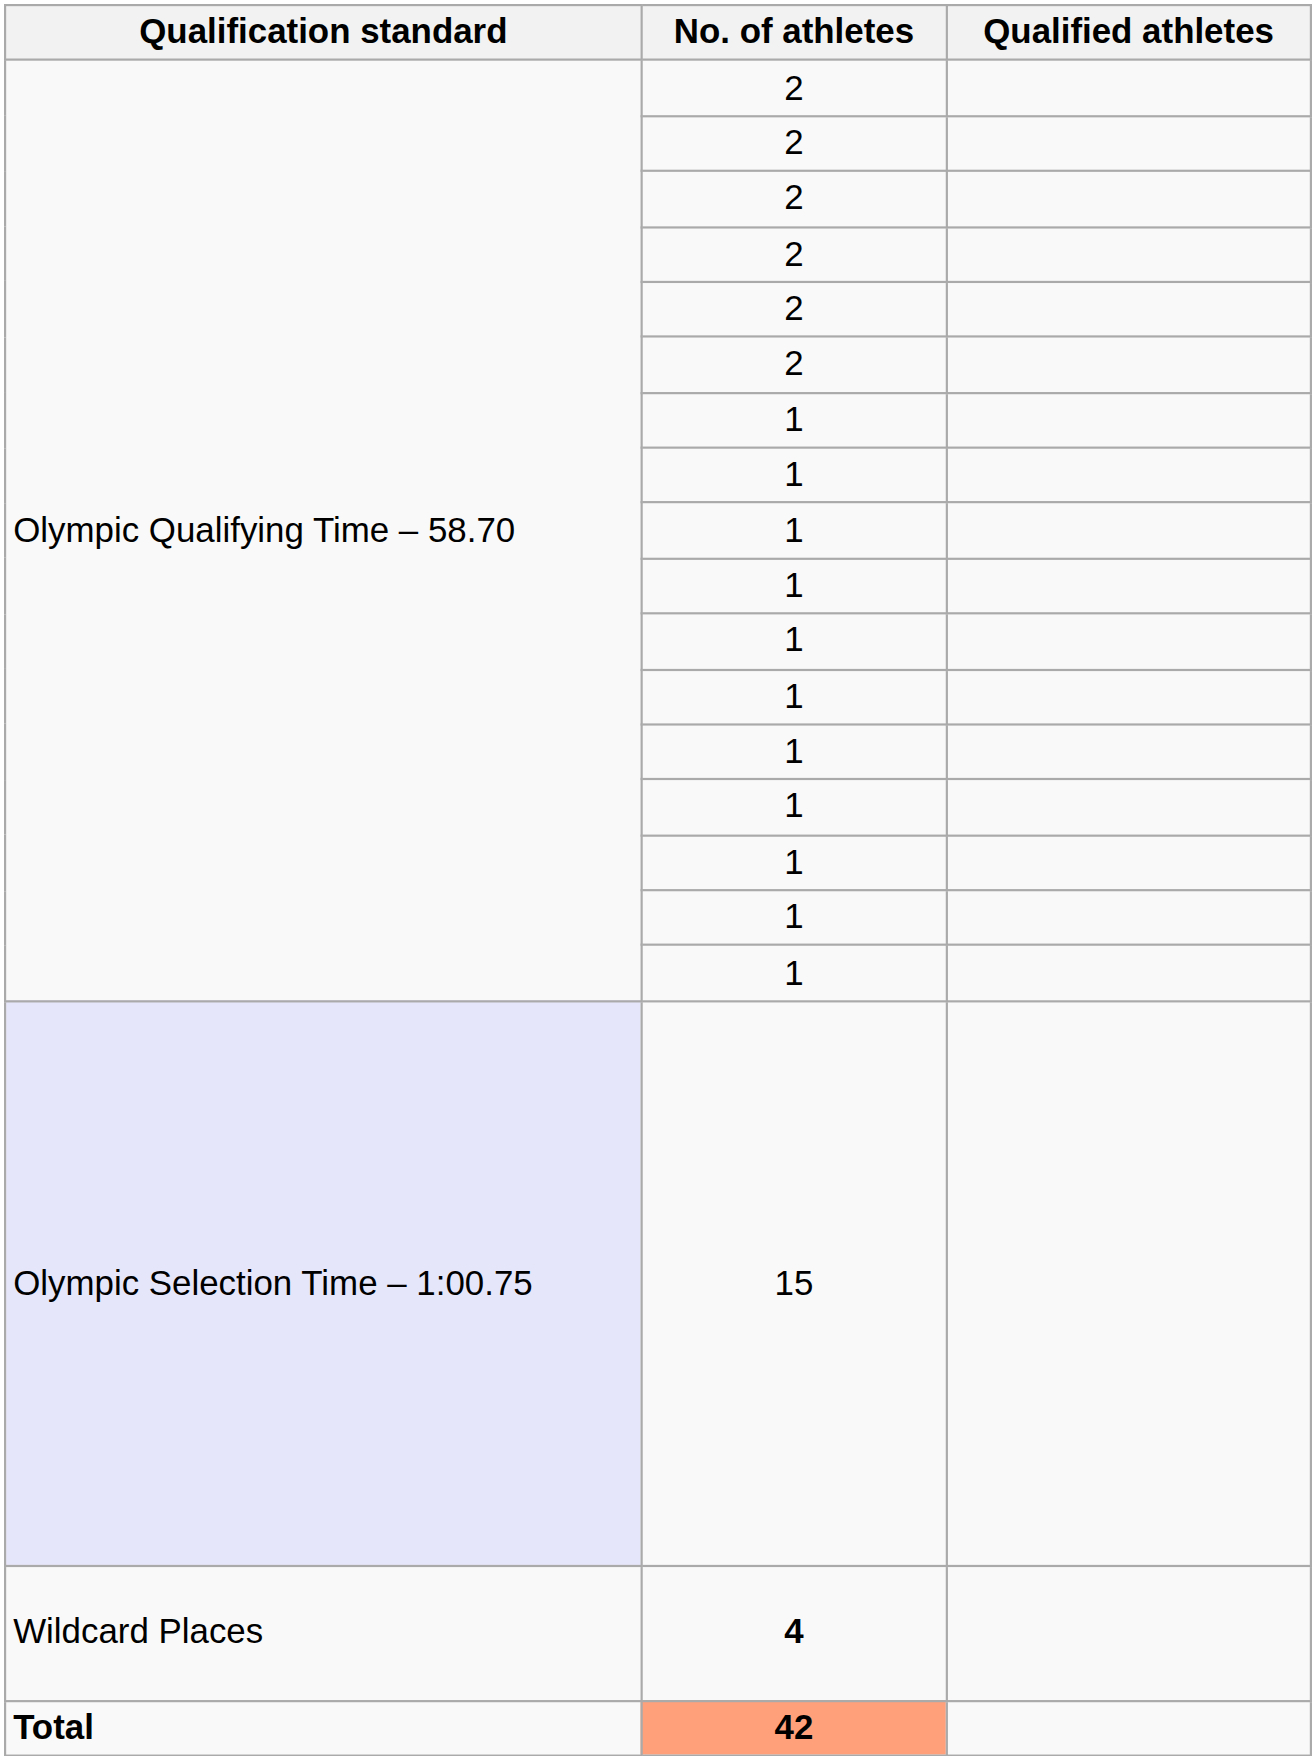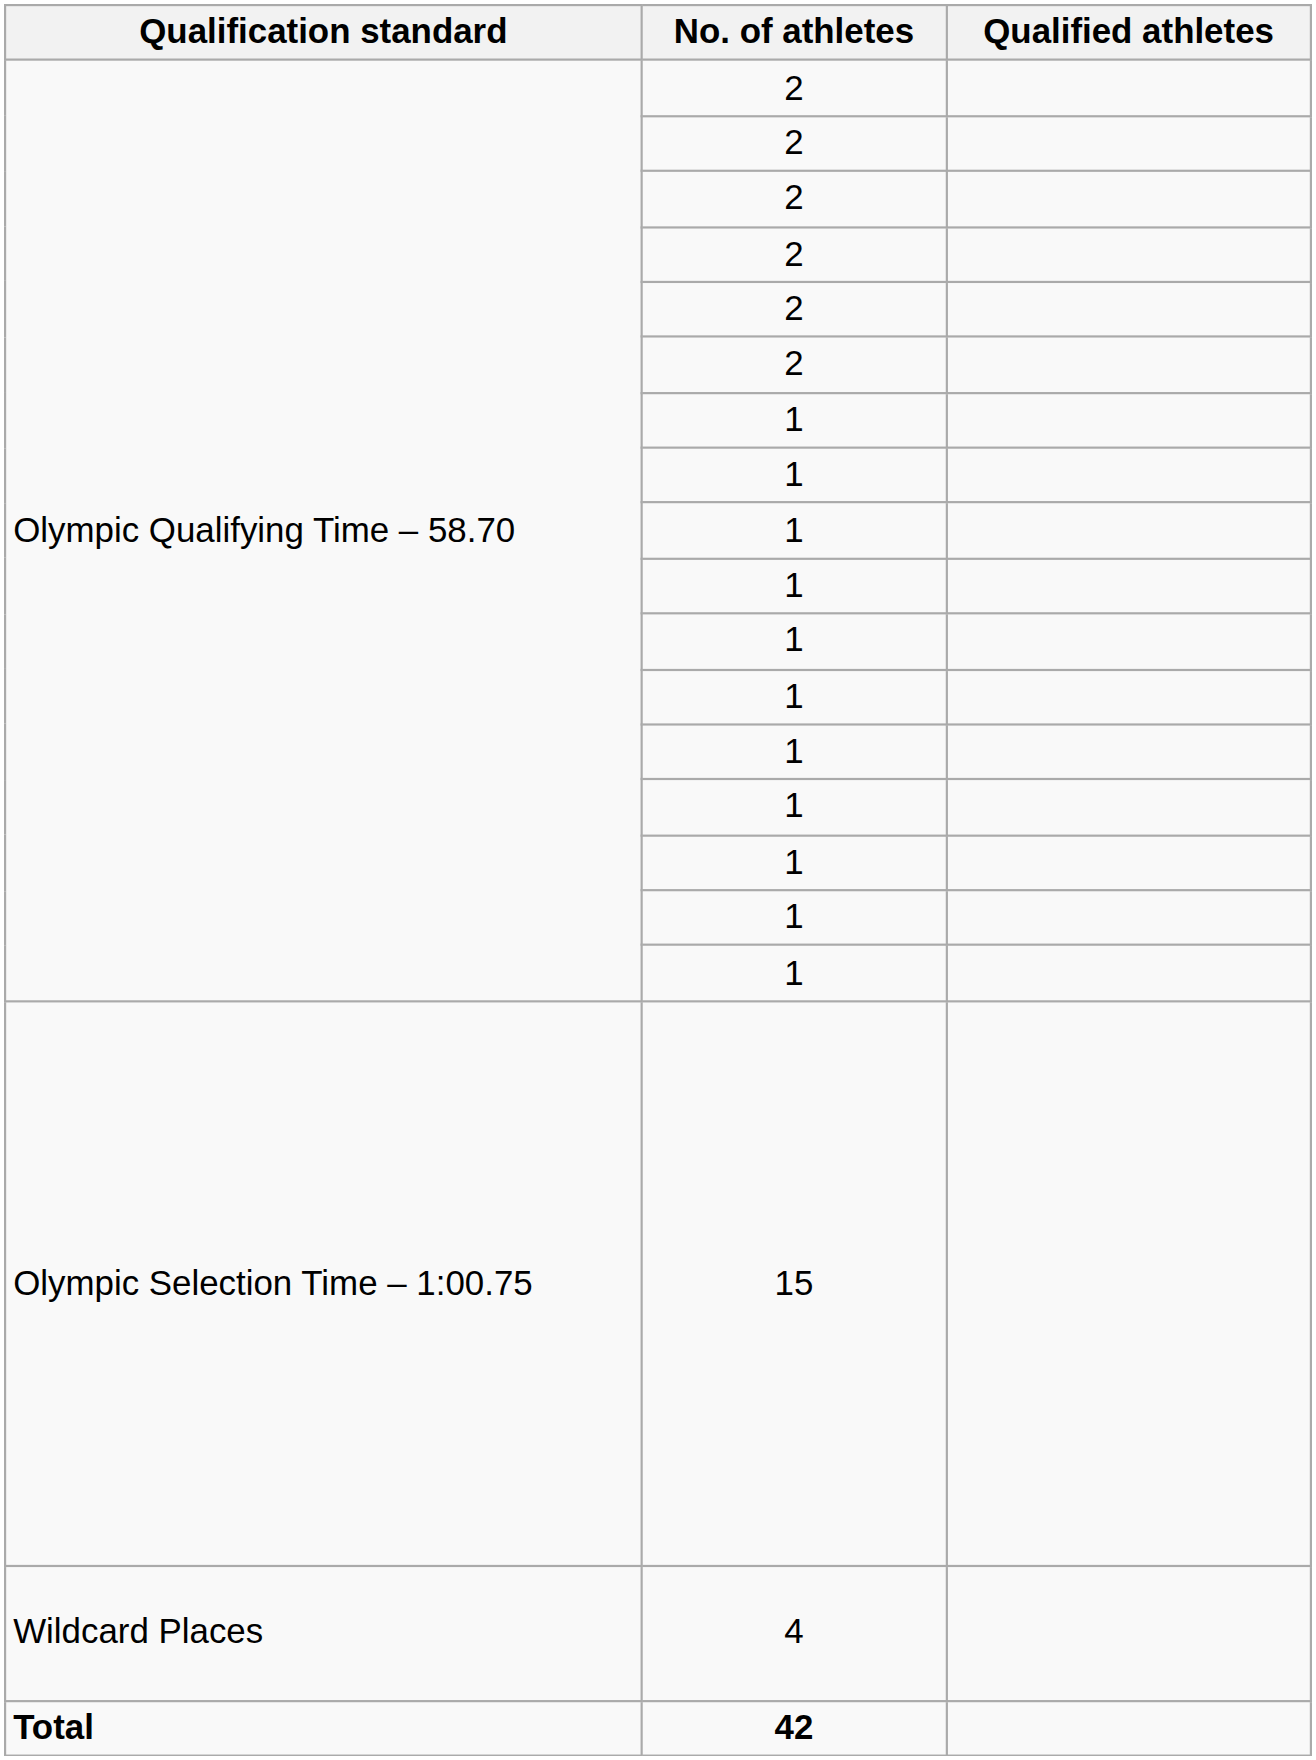(273, 1282) lavender background -> (273, 1282) no background
(794, 1632) bold -> (794, 1632) normal
(794, 1727) lightsalmon background -> (794, 1727) no background
